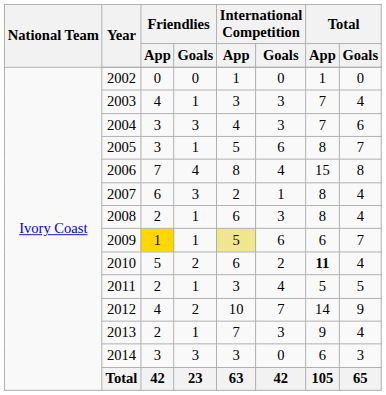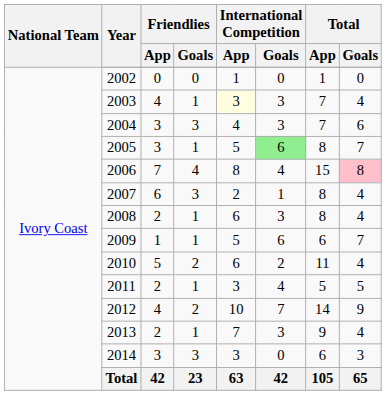(236, 101) no background -> (236, 101) lightyellow background
(281, 147) no background -> (281, 147) lightgreen background
(360, 170) no background -> (360, 170) pink background
(157, 240) gold background -> (157, 240) no background
(236, 240) khaki background -> (236, 240) no background
(322, 263) bold -> (322, 263) normal
